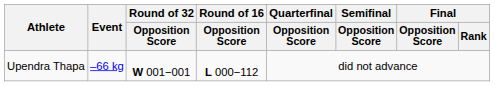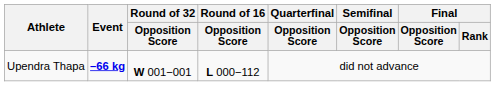(107, 66) normal -> (108, 66) bold
